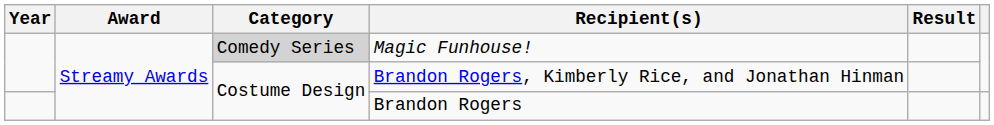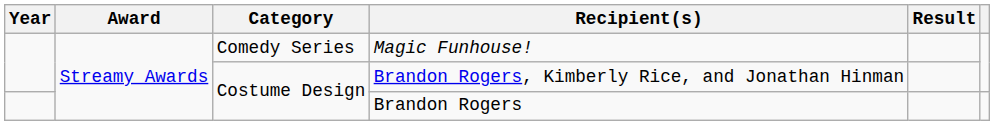(286, 48) lightgrey background -> (286, 48) no background
